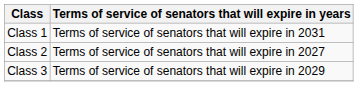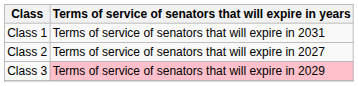(189, 71) no background -> (189, 71) pink background
